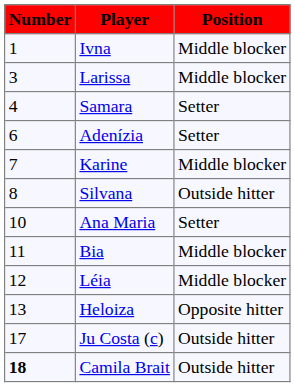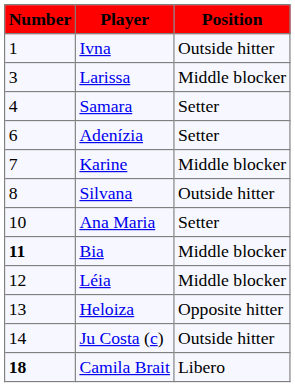(232, 47) Middle blocker -> (226, 47) Outside hitter
(17, 250) normal -> (17, 250) bold
(17, 337) 17 -> (17, 337) 14
(226, 366) Outside hitter -> (202, 366) Libero
